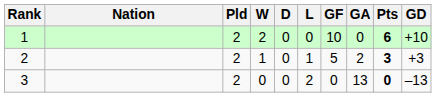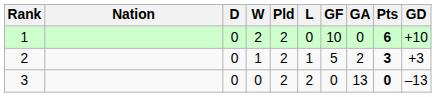columns swapped: (237, 15) <-> (286, 15)
